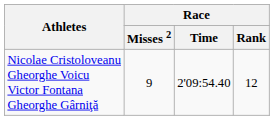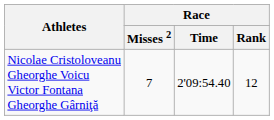(149, 82) 9 -> (149, 82) 7
